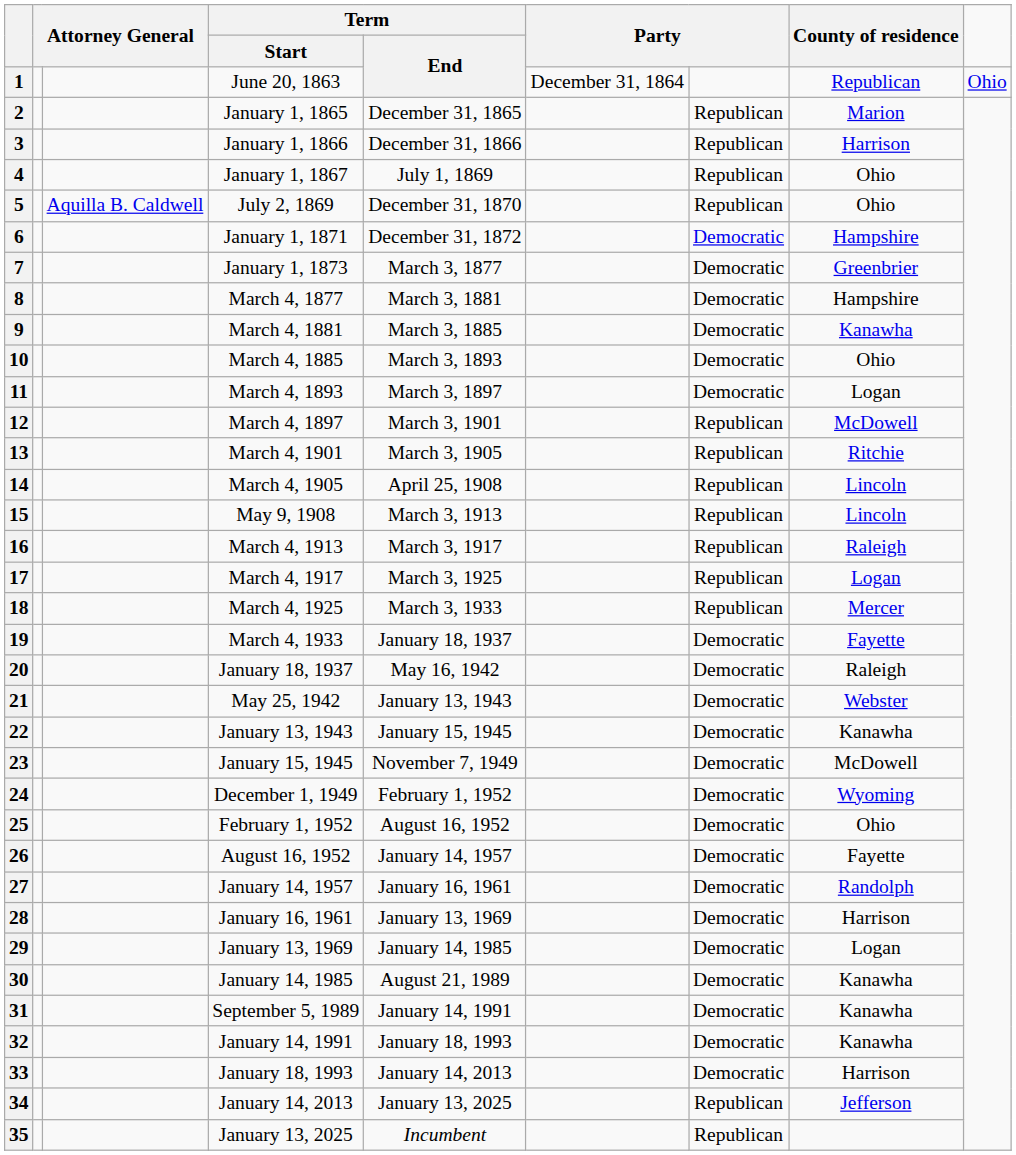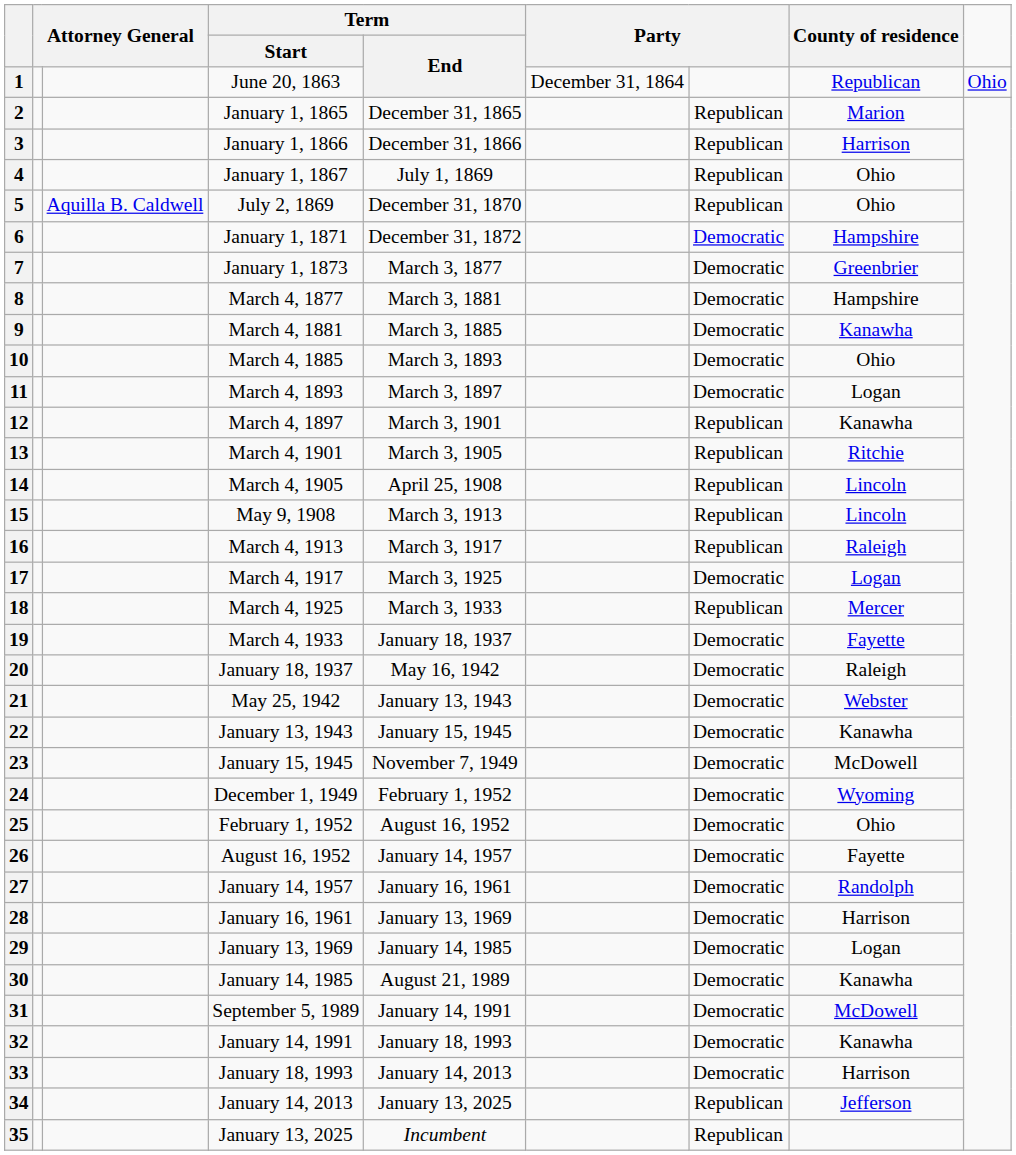(876, 422) McDowell -> (876, 422) Kanawha
(739, 577) Republican -> (739, 577) Democratic
(876, 1010) Kanawha -> (876, 1010) McDowell
